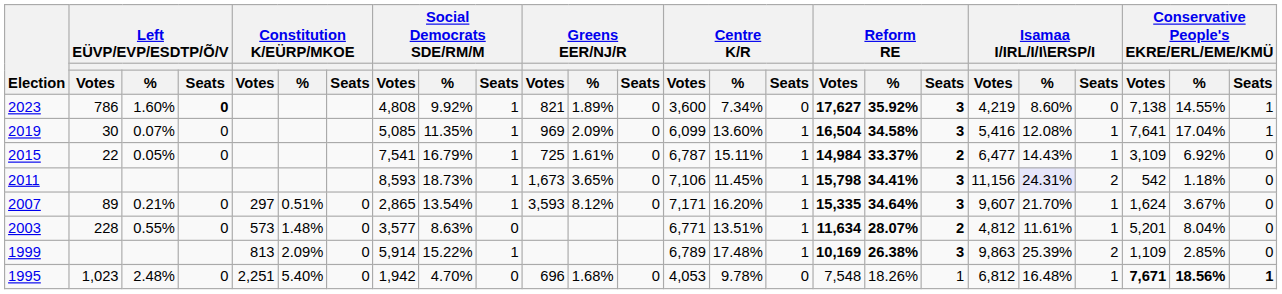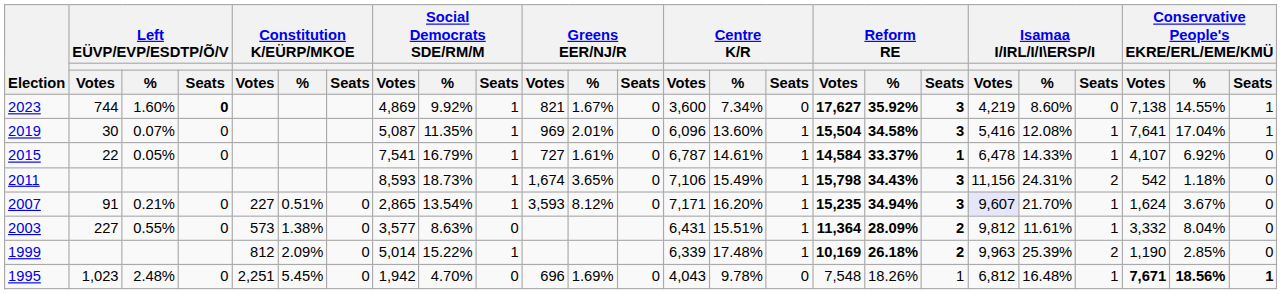(106, 107) 786 -> (106, 107) 744
(397, 107) 4,808 -> (397, 107) 4,869
(593, 107) 1.89% -> (593, 107) 1.67%
(397, 131) 5,085 -> (397, 131) 5,087
(593, 131) 2.09% -> (593, 131) 2.01%
(687, 131) 6,099 -> (687, 131) 6,096
(839, 131) 16,504 -> (839, 131) 15,504
(553, 155) 725 -> (553, 155) 727
(738, 155) 15.11% -> (738, 155) 14.61%
(839, 155) 14,984 -> (839, 155) 14,584
(960, 155) 2 -> (960, 155) 1
(997, 155) 6,477 -> (997, 155) 6,478
(1047, 155) 14.43% -> (1047, 155) 14.33%
(1148, 155) 3,109 -> (1148, 155) 4,107
(546, 179) 1,673 -> (546, 179) 1,674
(738, 179) 11.45% -> (738, 179) 15.49%
(893, 179) 34.41% -> (893, 179) 34.43%
(1047, 179) lavender background -> (1047, 179) no background
(110, 204) 89 -> (110, 204) 91
(262, 204) 297 -> (262, 204) 227
(839, 204) 15,335 -> (839, 204) 15,235
(893, 204) 34.64% -> (893, 204) 34.94%
(997, 204) no background -> (997, 204) lavender background
(106, 228) 228 -> (106, 228) 227
(302, 228) 1.48% -> (302, 228) 1.38%
(687, 228) 6,771 -> (687, 228) 6,431
(738, 228) 13.51% -> (738, 228) 15.51%
(839, 228) 11,634 -> (839, 228) 11,364
(893, 228) 28.07% -> (893, 228) 28.09%
(997, 228) 4,812 -> (997, 228) 9,812
(1148, 228) 5,201 -> (1148, 228) 3,332
(262, 252) 813 -> (262, 252) 812
(397, 252) 5,914 -> (397, 252) 5,014
(687, 252) 6,789 -> (687, 252) 6,339
(893, 252) 26.38% -> (893, 252) 26.18%
(960, 252) 3 -> (960, 252) 2
(997, 252) 9,863 -> (997, 252) 9,963
(1148, 252) 1,109 -> (1148, 252) 1,190
(302, 276) 5.40% -> (302, 276) 5.45%
(593, 276) 1.68% -> (593, 276) 1.69%
(687, 276) 4,053 -> (687, 276) 4,043
